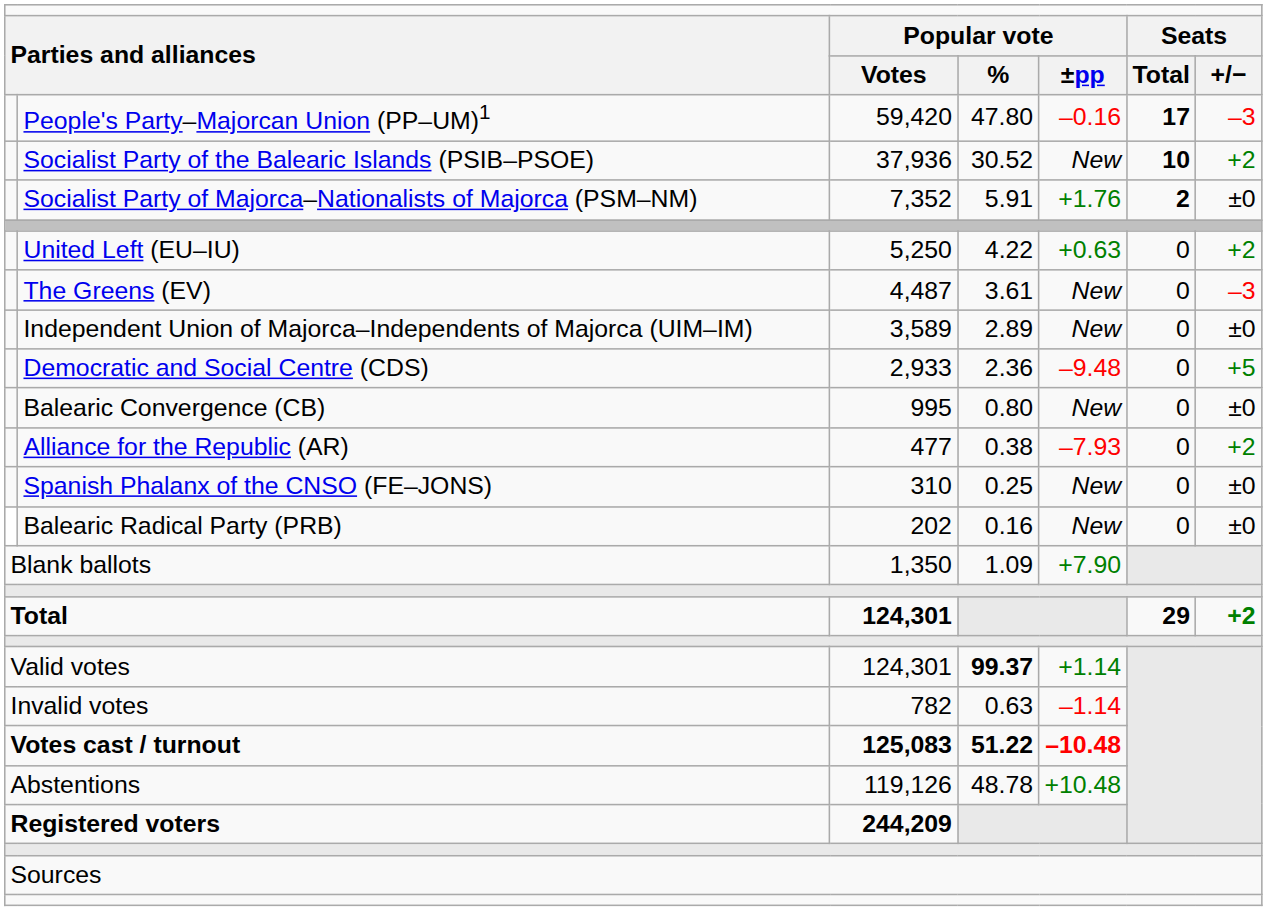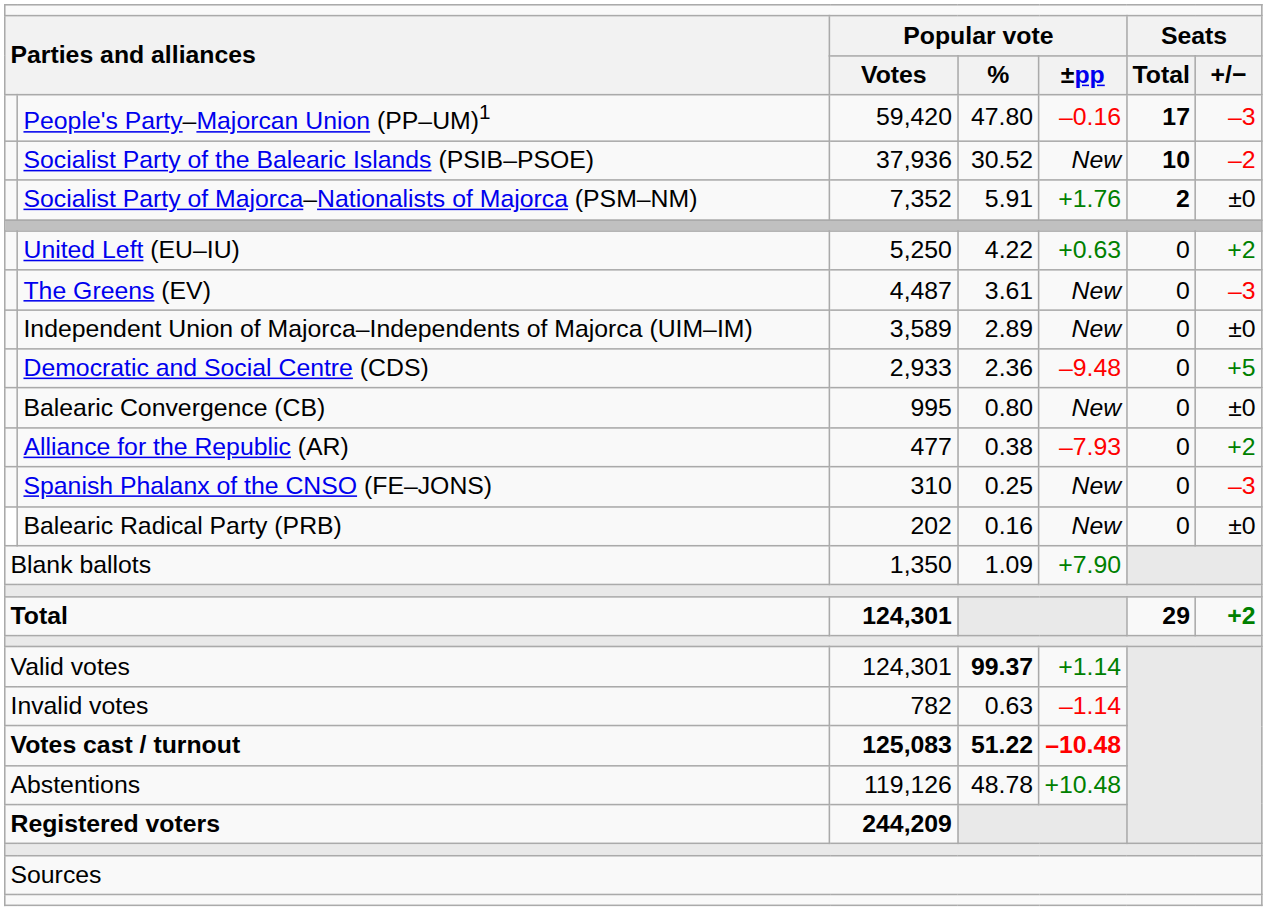(1241, 160) +2 -> (1242, 160) –2
(1242, 486) ±0 -> (1242, 486) –3
